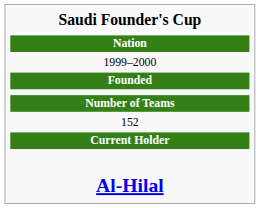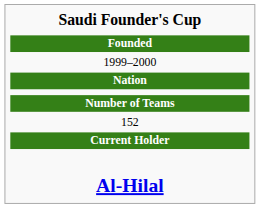(130, 43) Nation -> (130, 43) Founded
(130, 81) Founded -> (130, 81) Nation
